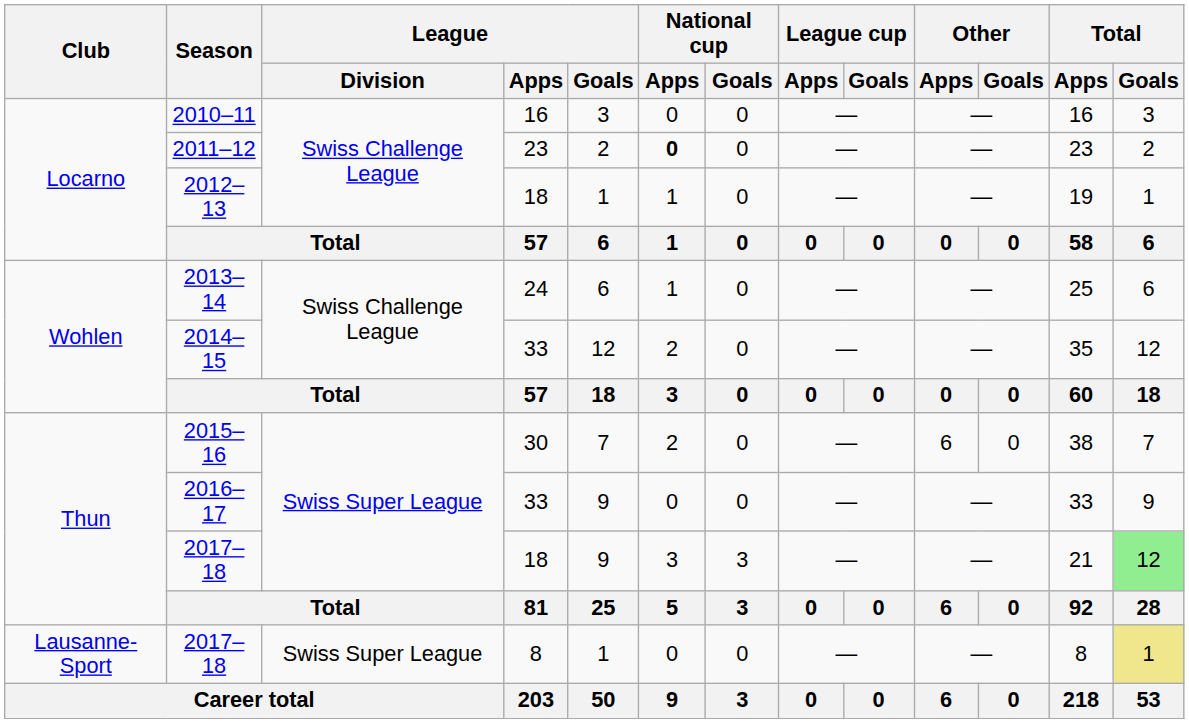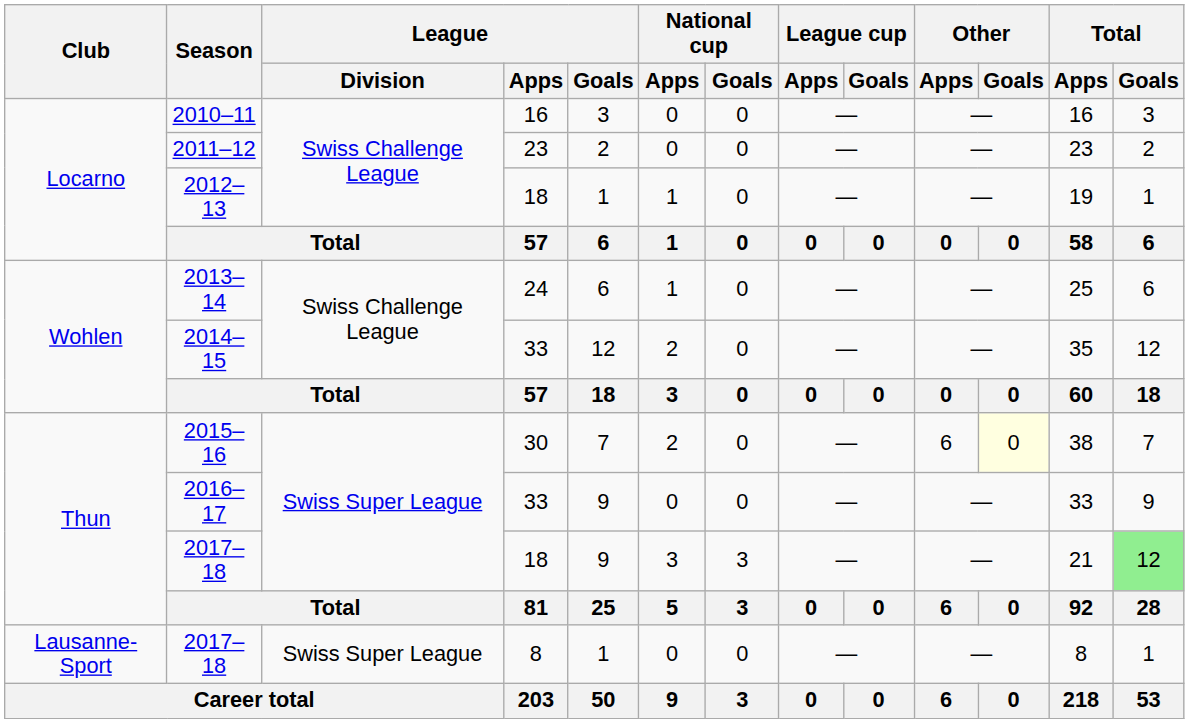(672, 149) bold -> (672, 149) normal
(1014, 442) no background -> (1014, 442) lightyellow background
(1149, 653) khaki background -> (1149, 653) no background
